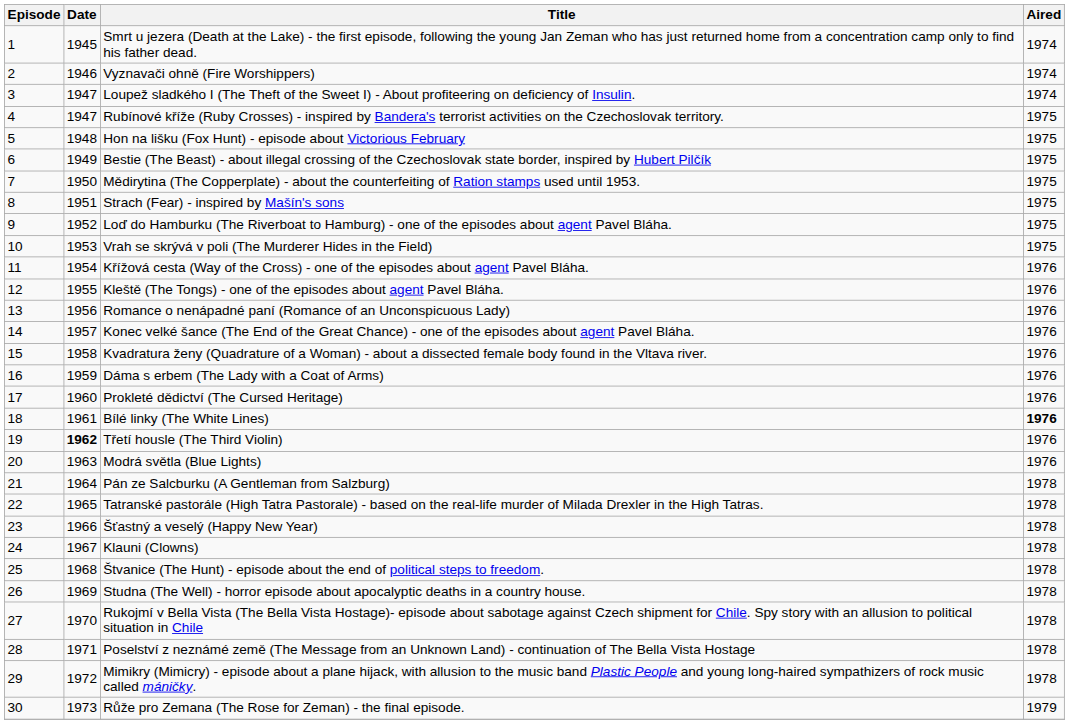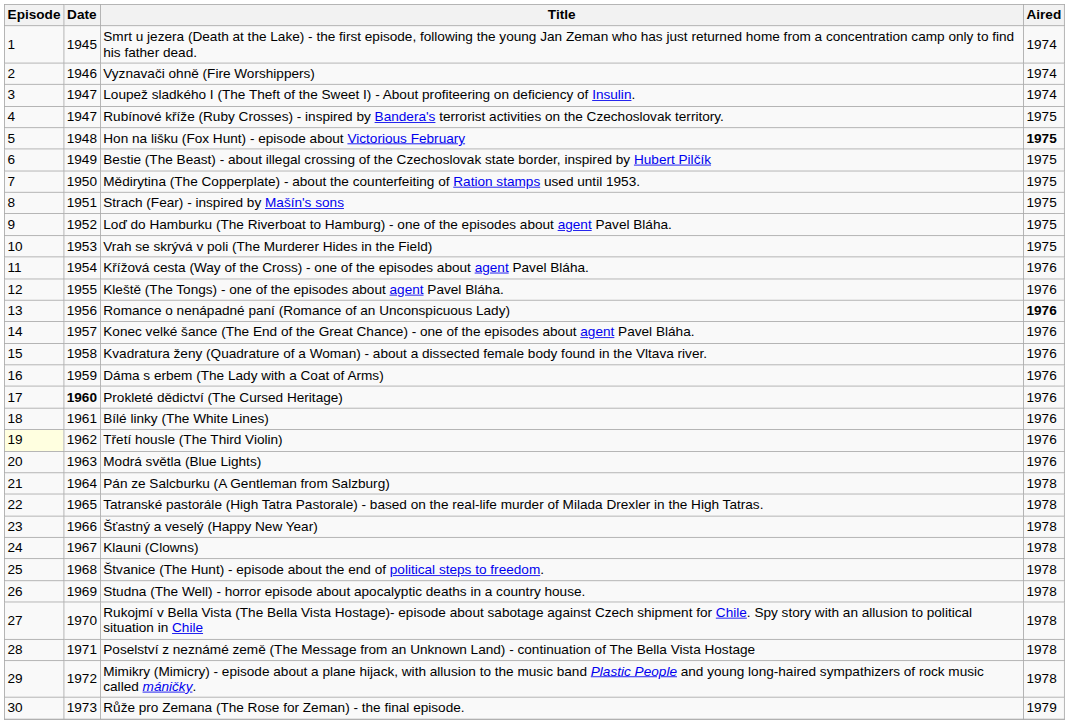(1042, 138) normal -> (1042, 138) bold
(1042, 310) normal -> (1042, 310) bold
(82, 397) normal -> (82, 397) bold
(1042, 418) bold -> (1042, 418) normal
(15, 440) no background -> (15, 440) lightyellow background
(82, 440) bold -> (82, 440) normal
